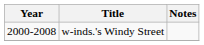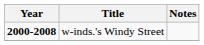(32, 31) normal -> (32, 31) bold
